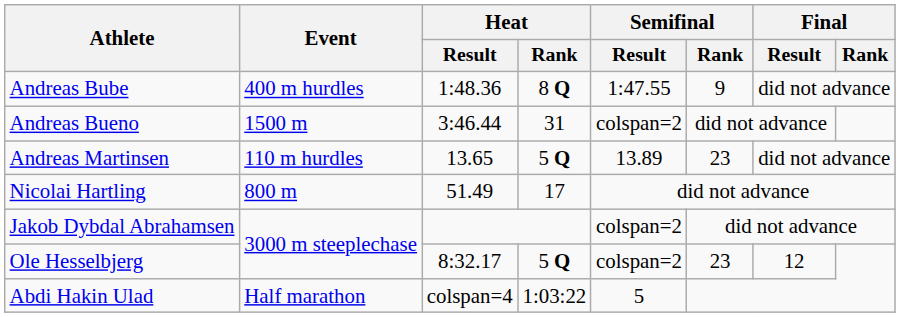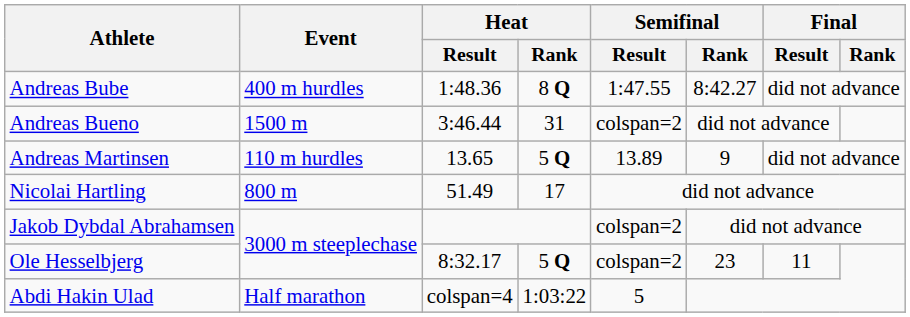(720, 89) 9 -> (725, 89) 8:42.27
(720, 158) 23 -> (725, 158) 9
(794, 261) 12 -> (801, 261) 11
